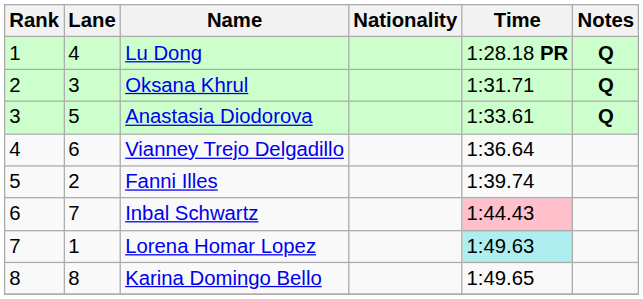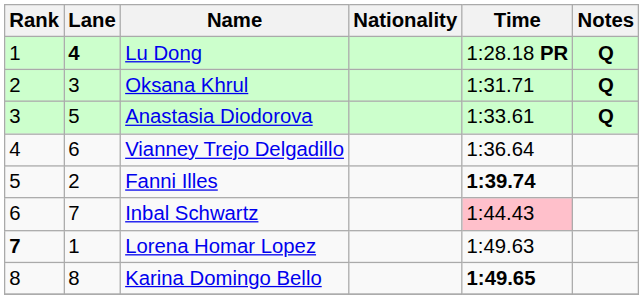(74, 52) normal -> (74, 52) bold
(500, 181) normal -> (501, 181) bold
(15, 246) normal -> (15, 246) bold
(500, 246) paleturquoise background -> (500, 246) no background
(500, 278) normal -> (501, 278) bold
